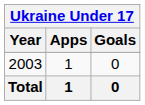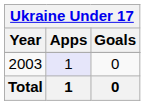(68, 64) no background -> (68, 64) lavender background
